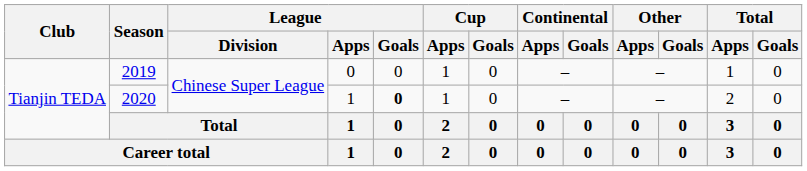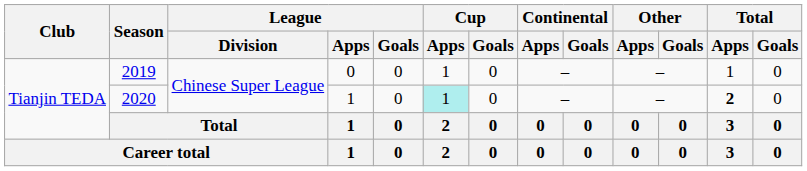(398, 98) bold -> (398, 98) normal
(446, 98) no background -> (446, 98) paleturquoise background
(730, 98) normal -> (730, 98) bold
